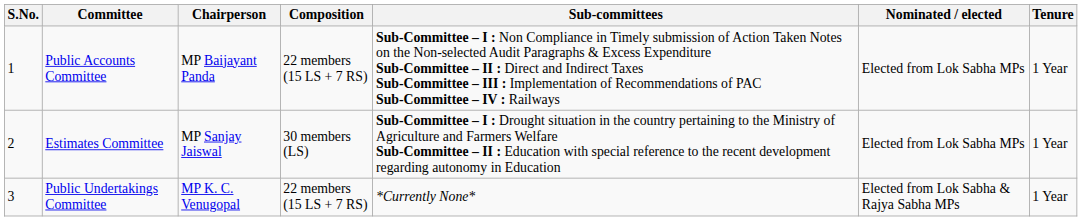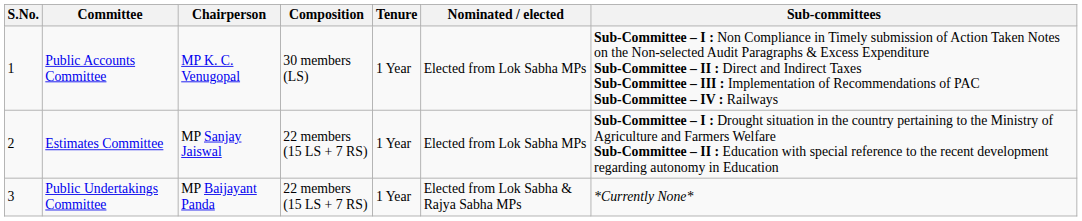columns swapped: (1053, 15) <-> (616, 15)
(219, 68) MP Baijayant Panda -> (211, 68) MP K. C. Venugopal
(325, 68) 22 members (15 LS + 7 RS) -> (317, 68) 30 members (LS)
(317, 144) 30 members (LS) -> (325, 144) 22 members (15 LS + 7 RS)
(211, 196) MP K. C. Venugopal -> (219, 196) MP Baijayant Panda
